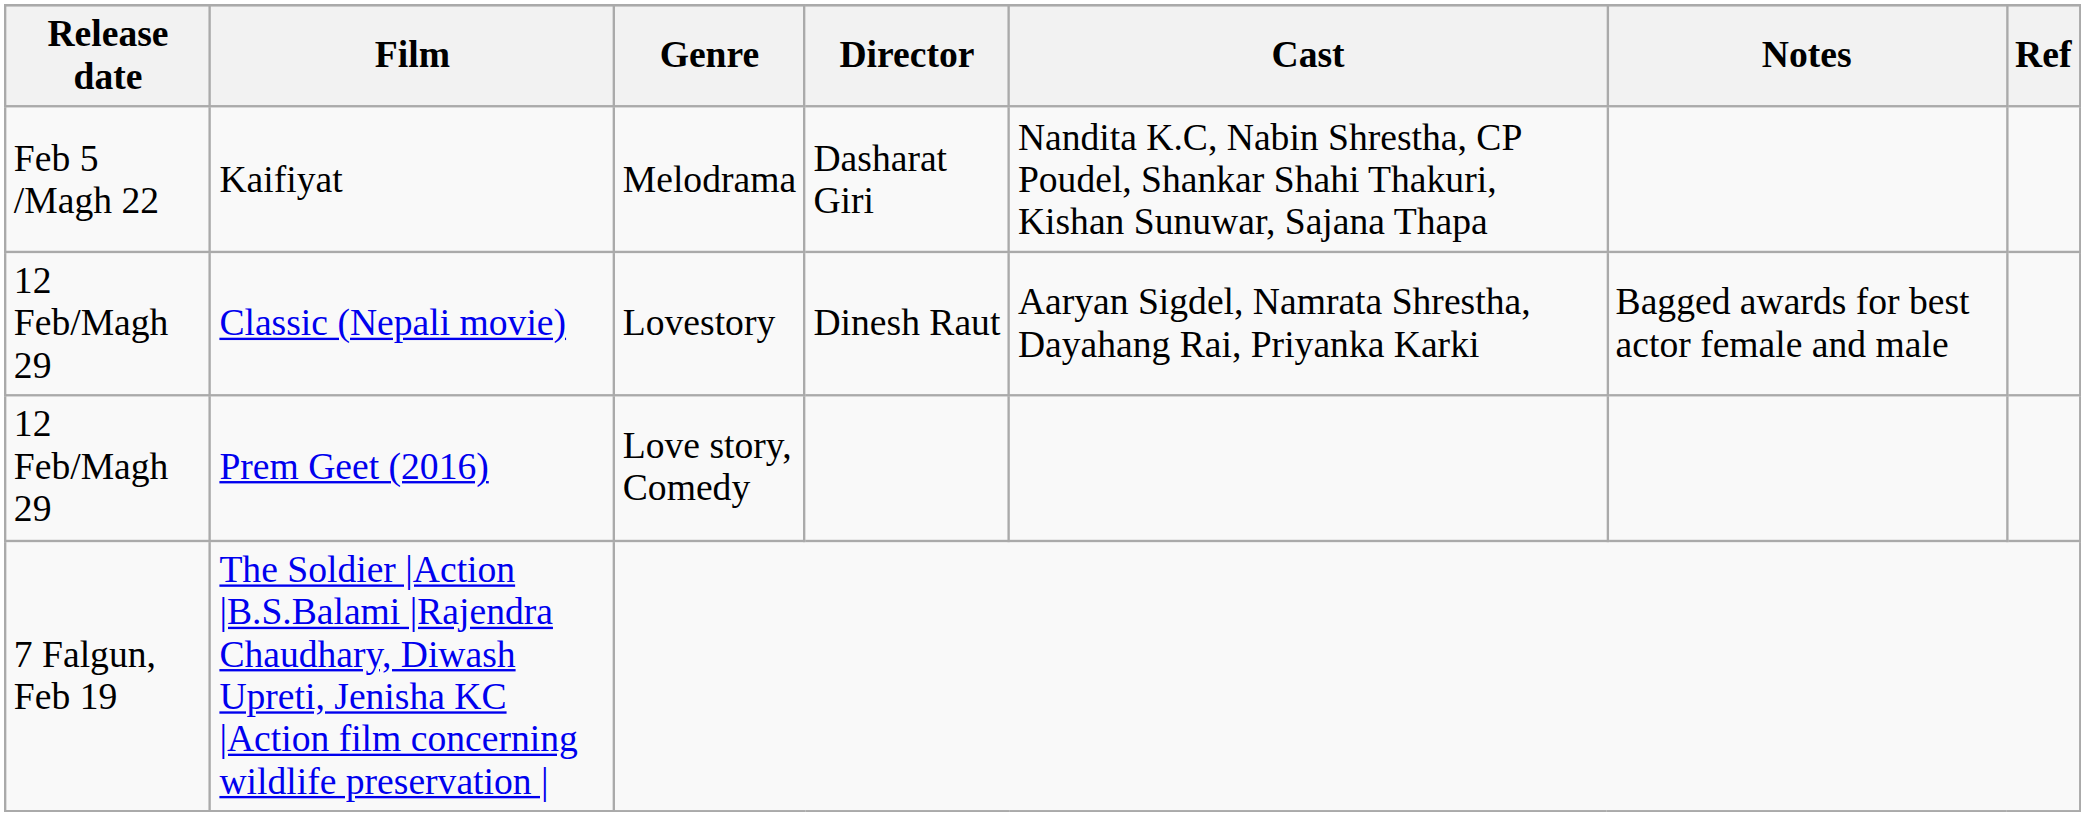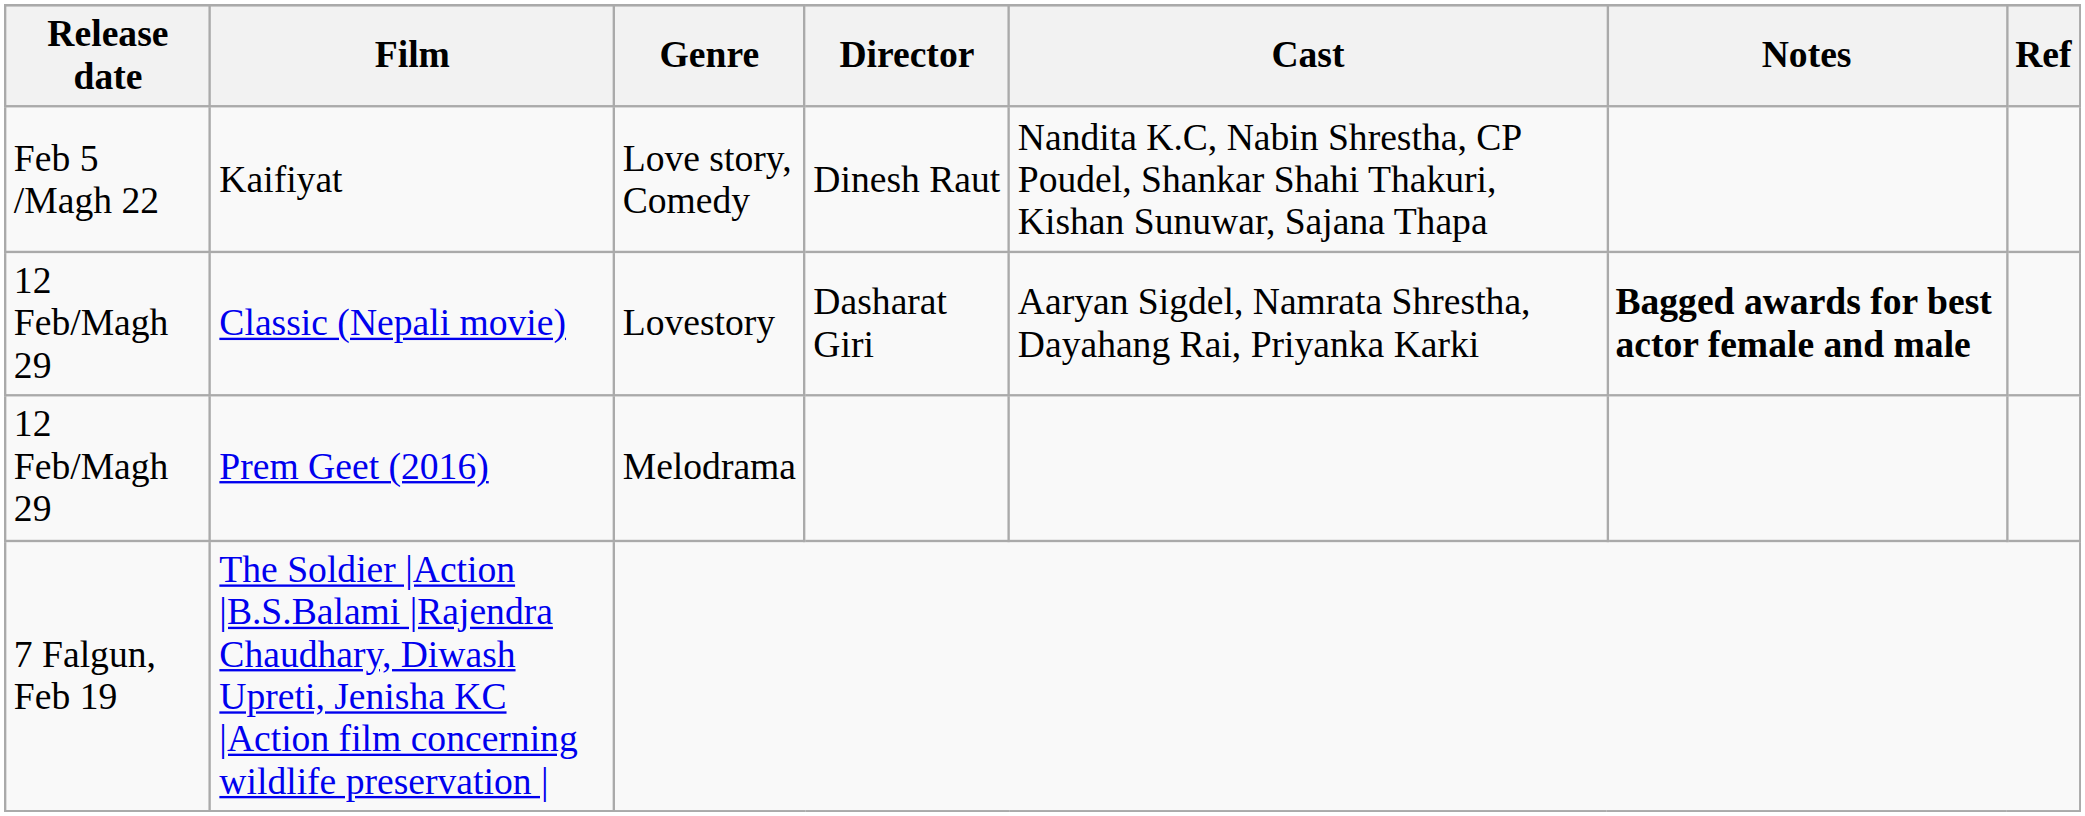(709, 178) Melodrama -> (707, 178) Love story, Comedy
(880, 178) Dasharat Giri -> (907, 178) Dinesh Raut
(907, 322) Dinesh Raut -> (880, 322) Dasharat Giri
(1793, 322) normal -> (1804, 322) bold
(707, 467) Love story, Comedy -> (709, 467) Melodrama
